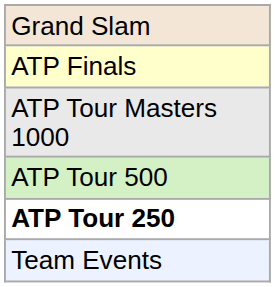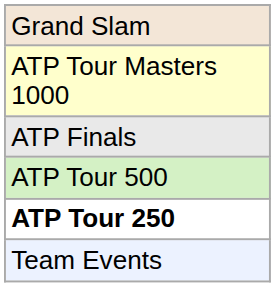(74, 66) ATP Finals -> (114, 81) ATP Tour Masters 1000
(114, 122) ATP Tour Masters 1000 -> (74, 136) ATP Finals
